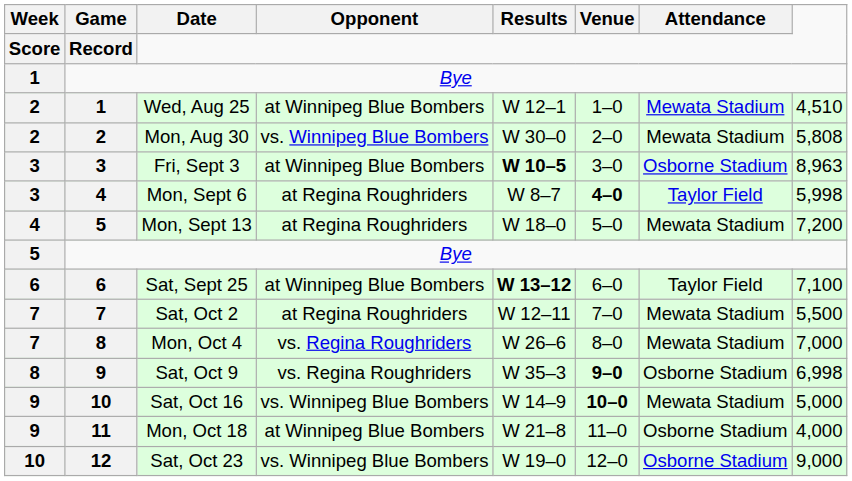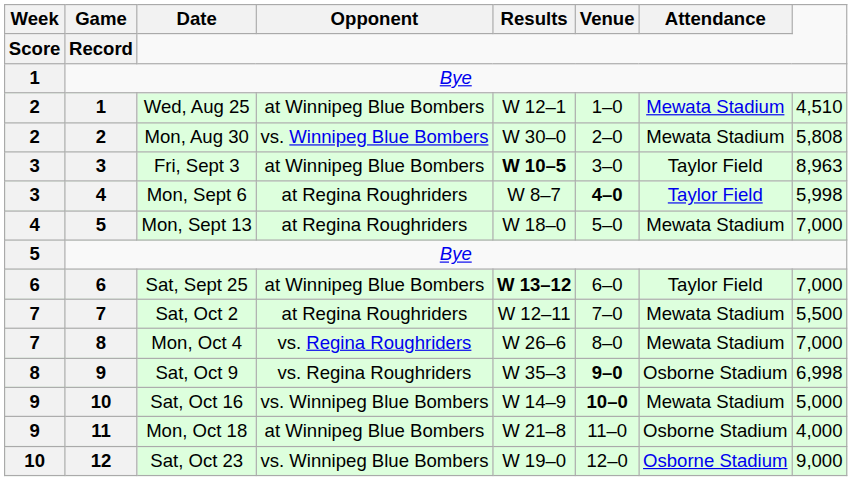(715, 166) Osborne Stadium -> (715, 166) Taylor Field
(819, 225) 7,200 -> (819, 225) 7,000
(819, 284) 7,100 -> (819, 284) 7,000
